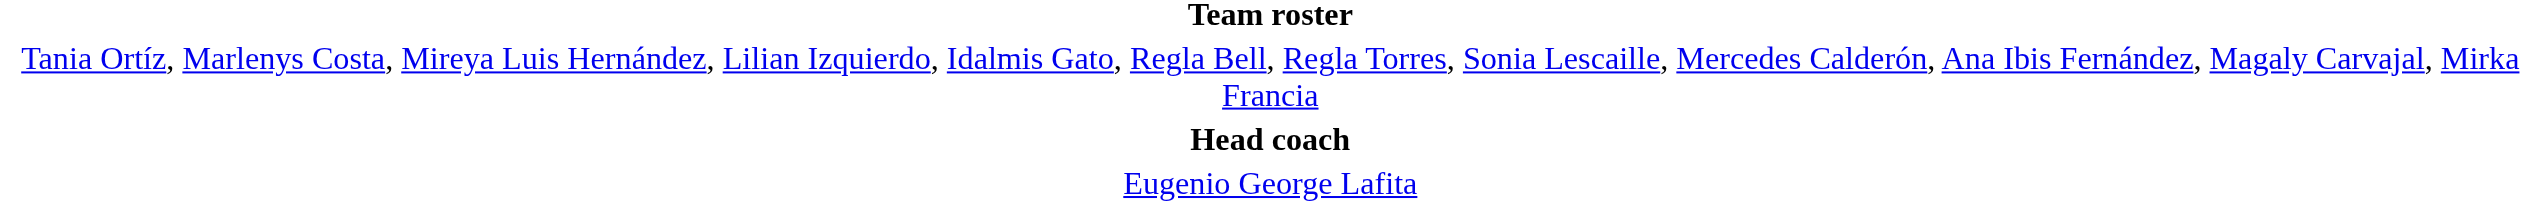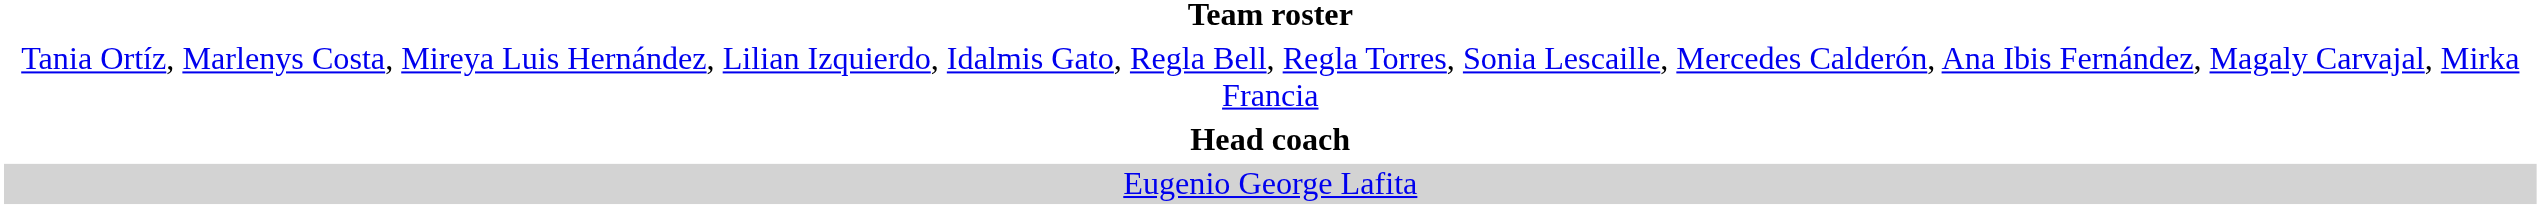(1270, 183) no background -> (1270, 183) lightgrey background
